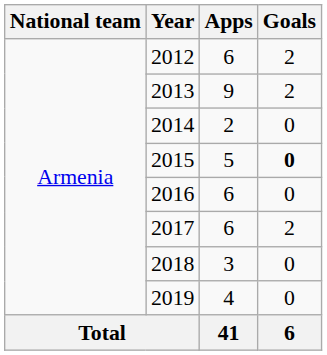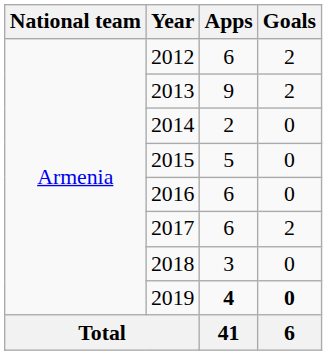(289, 159) bold -> (289, 159) normal
(229, 297) normal -> (229, 297) bold
(289, 297) normal -> (289, 297) bold
